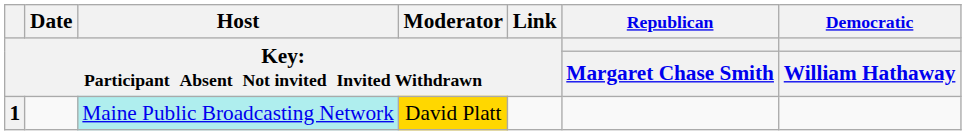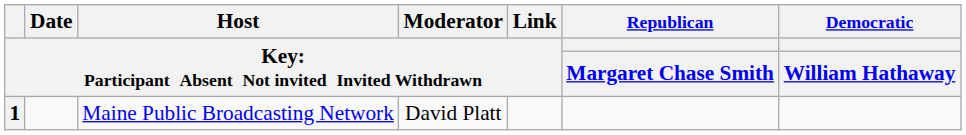(238, 112) paleturquoise background -> (238, 112) no background
(453, 112) gold background -> (453, 112) no background
